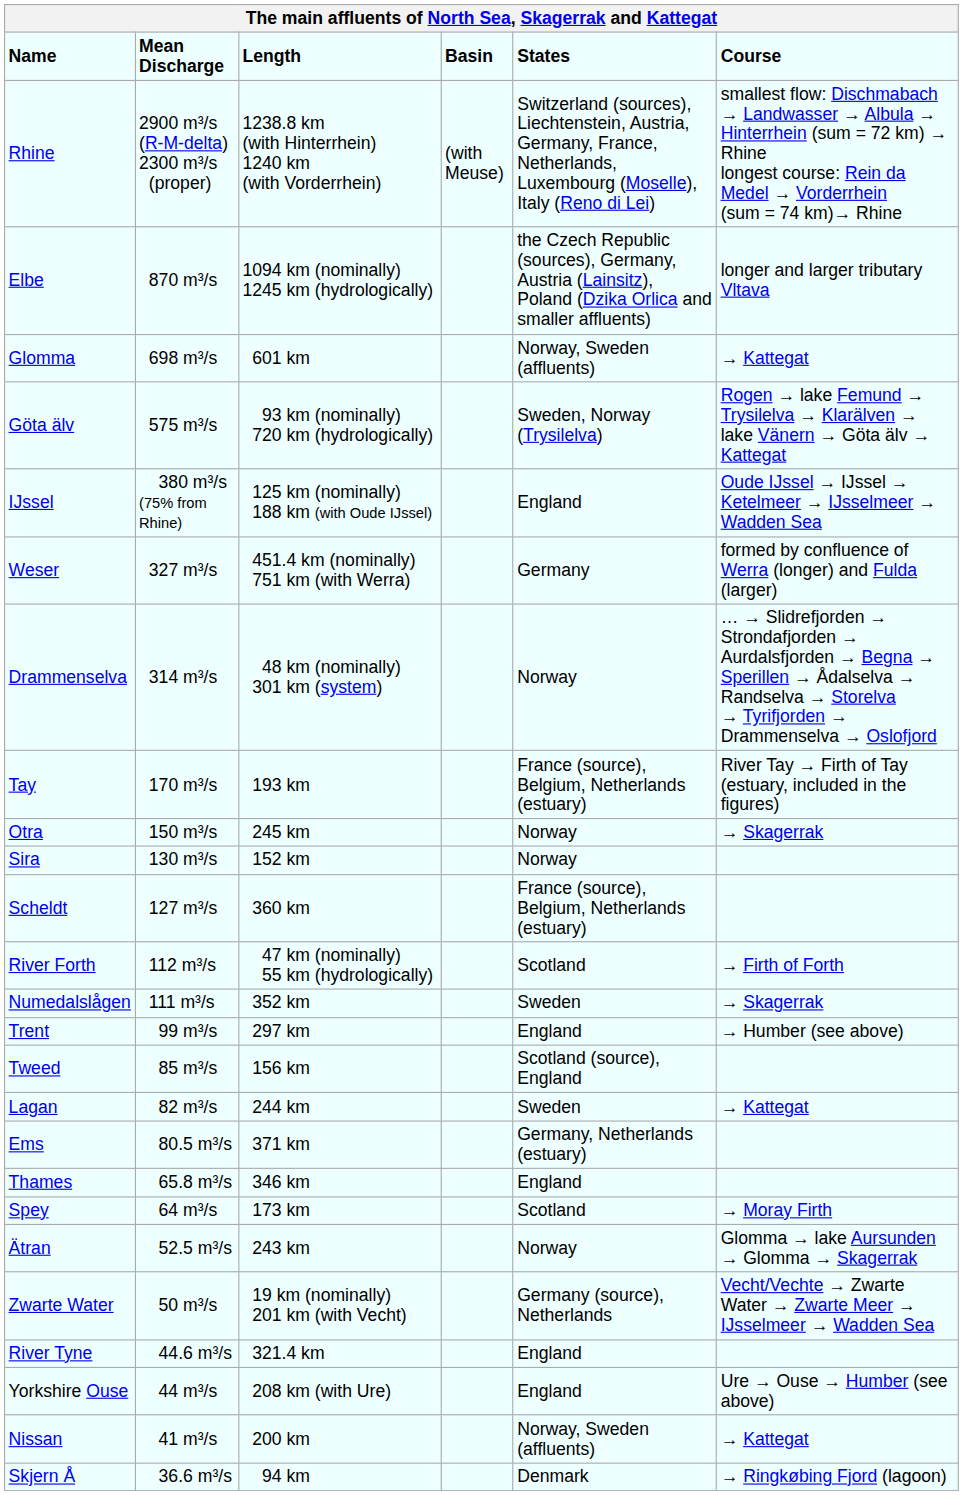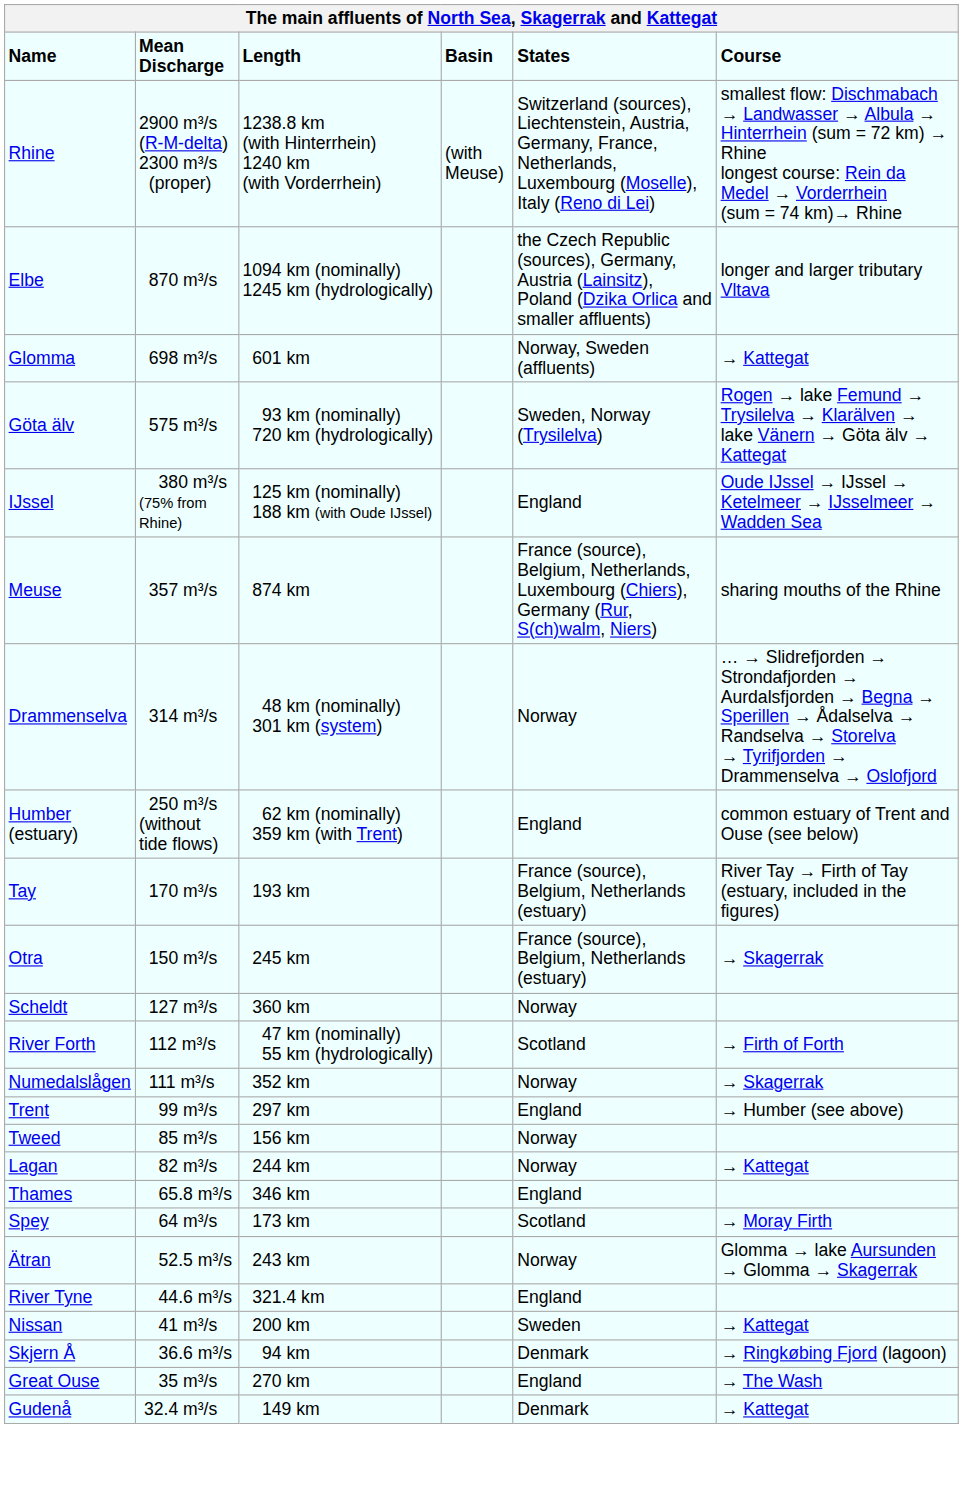+ row: (35, 590)
- row: (34, 570)
+ row: (43, 824)
(547, 832) Norway -> (601, 959) France (source), Belgium, Netherlands (estuary)
- row: (24, 860)
(601, 907) France (source), Belgium, Netherlands (estuary) -> (547, 1006) Norway
(549, 1003) Sweden -> (547, 1082) Norway
(589, 1068) Scotland (source), England -> (547, 1138) Norway
(549, 1106) Sweden -> (547, 1166) Norway
- row: (26, 1144)
- row: (61, 1305)
- row: (68, 1391)
(583, 1438) Norway, Sweden (affluents) -> (549, 1325) Sweden
+ row: (54, 1381)
+ row: (40, 1409)
